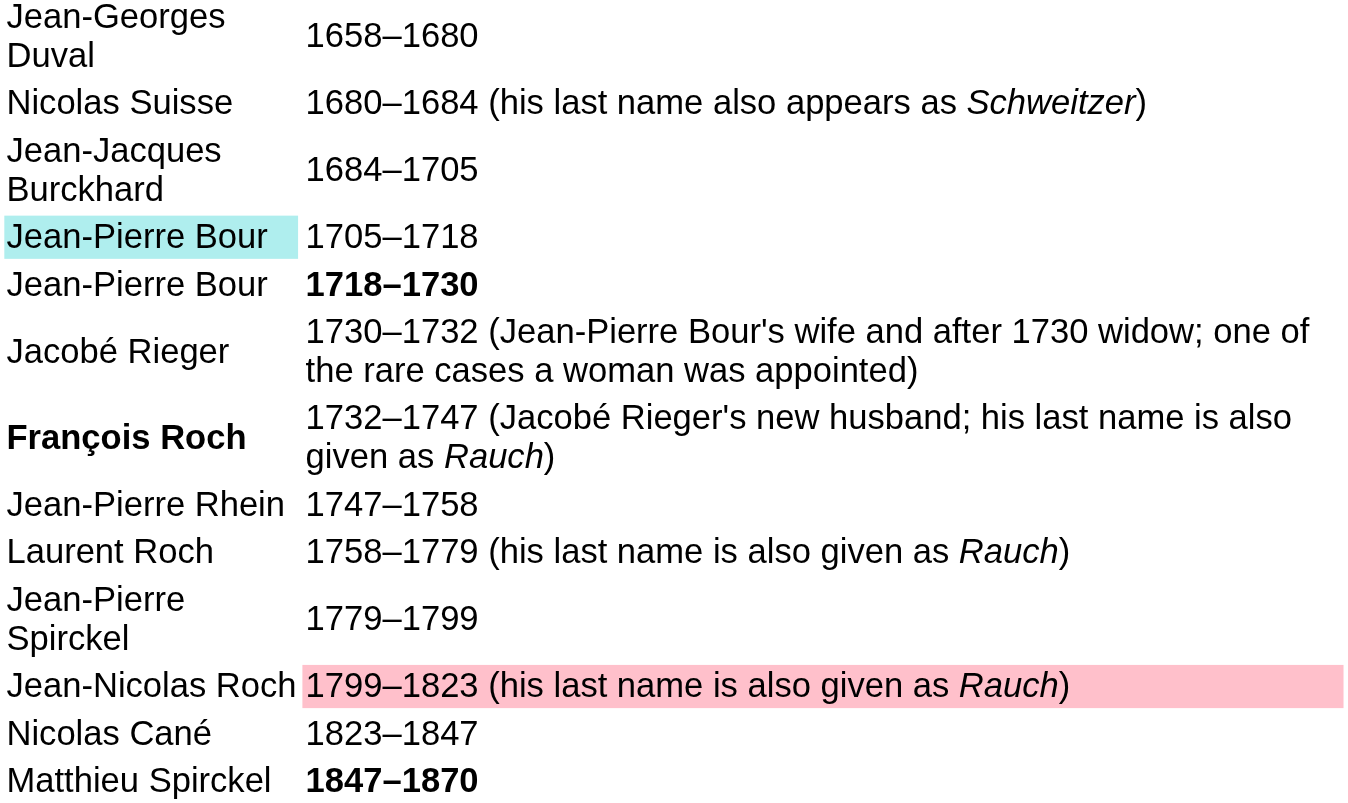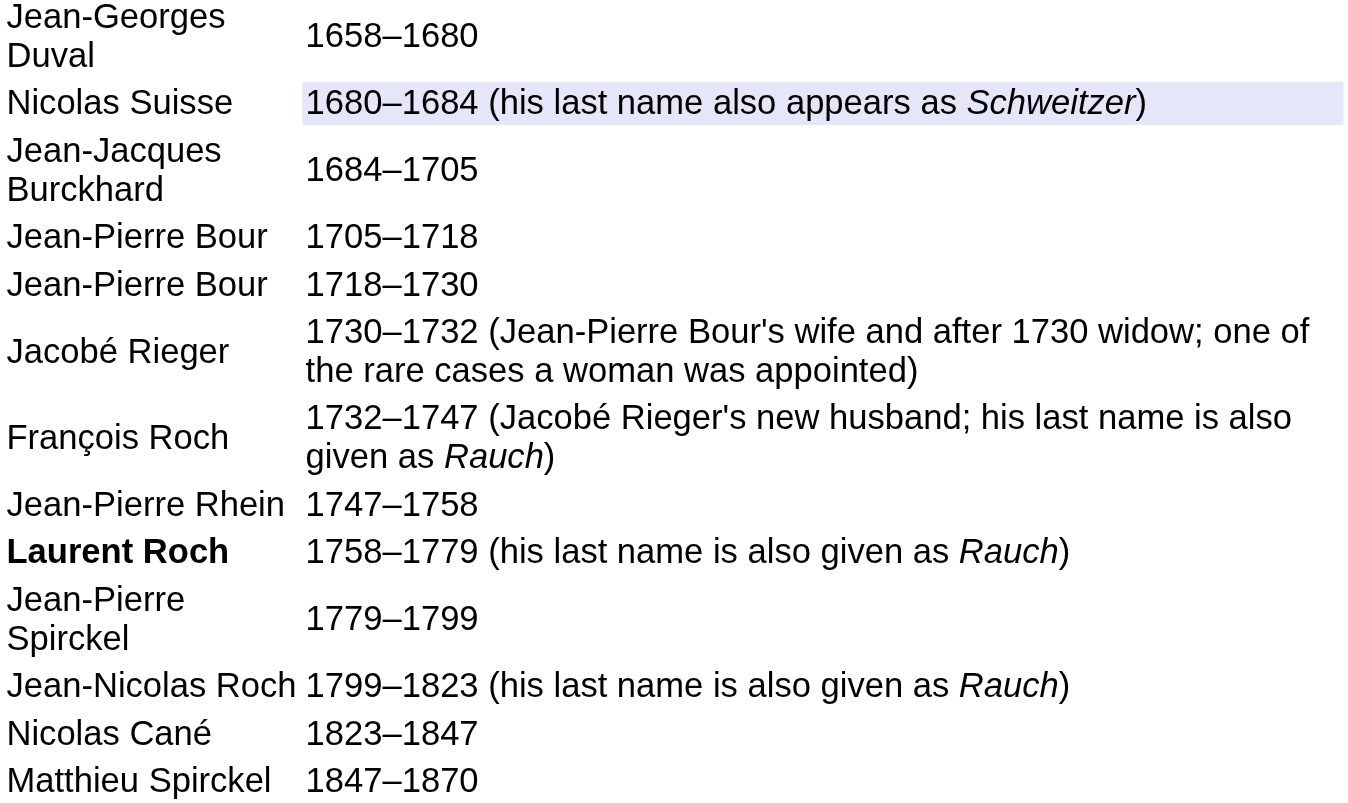(726, 102) no background -> (726, 102) lavender background
(137, 236) paleturquoise background -> (137, 236) no background
(392, 284) bold -> (392, 284) normal
(127, 437) bold -> (118, 437) normal
(110, 552) normal -> (118, 552) bold
(688, 685) pink background -> (688, 685) no background
(392, 780) bold -> (392, 780) normal
